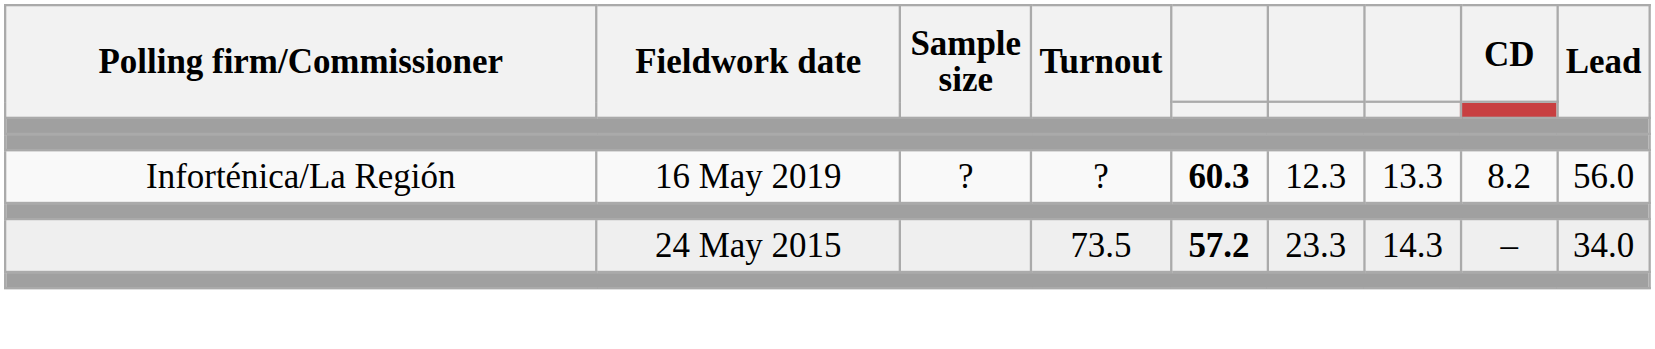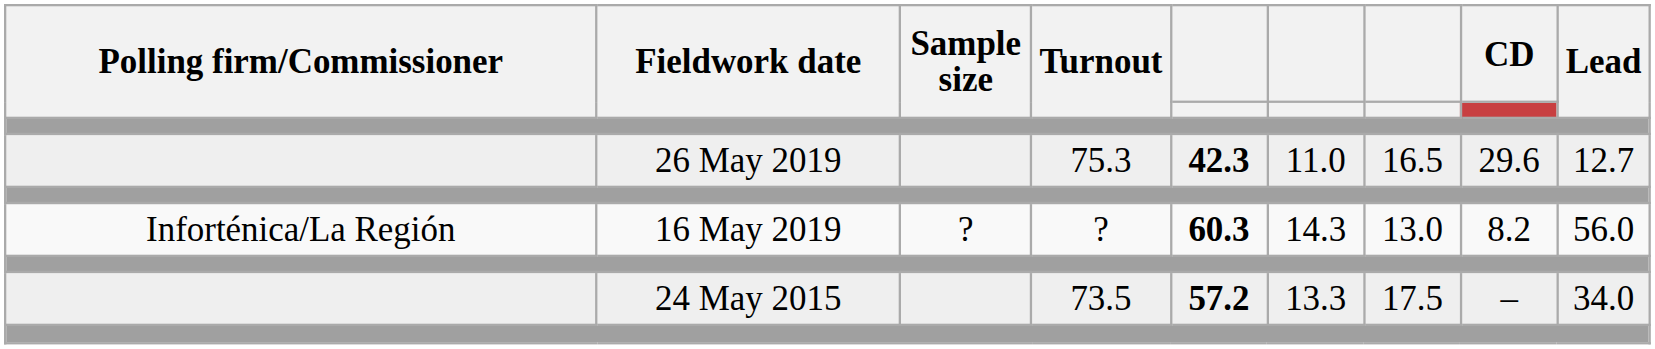+ row: (748, 160)
(1316, 176) 12.3 -> (1316, 229) 14.3
(1412, 176) 13.3 -> (1412, 229) 13.0
(1316, 245) 23.3 -> (1316, 298) 13.3
(1412, 245) 14.3 -> (1412, 298) 17.5
